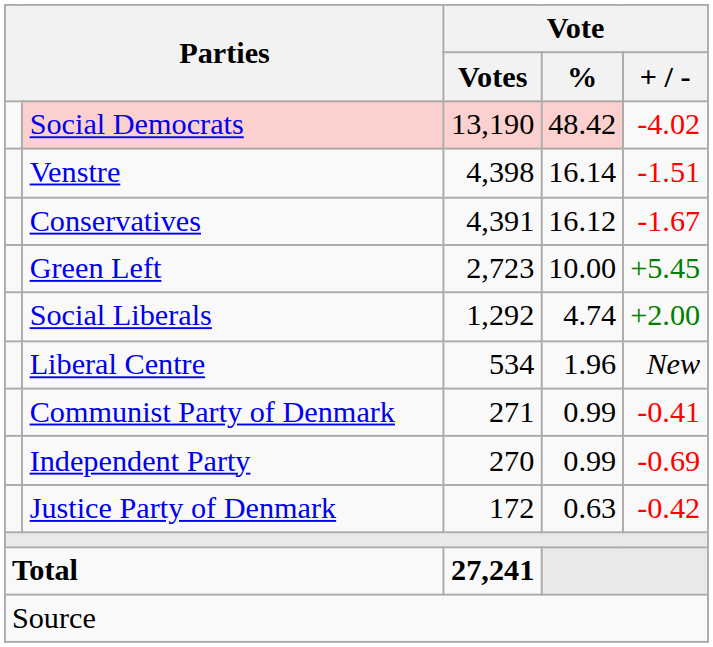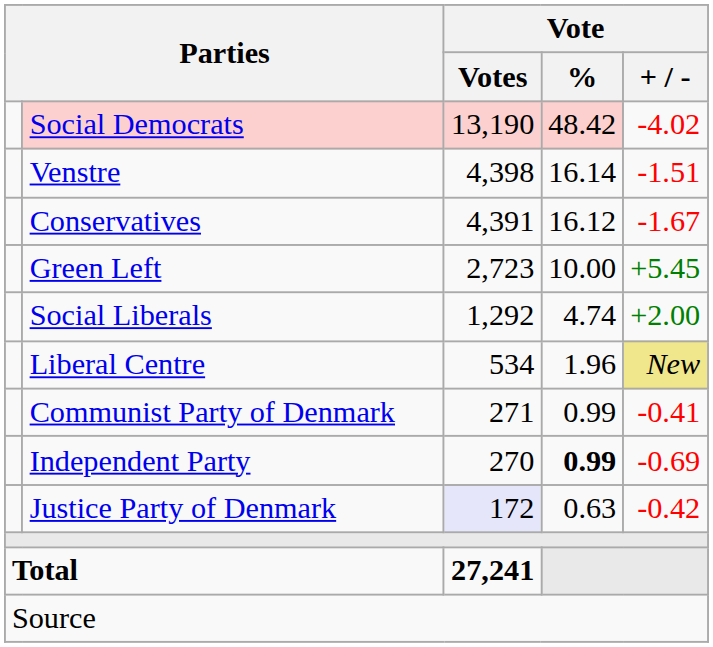(673, 364) no background -> (673, 364) khaki background
(590, 460) normal -> (590, 460) bold
(512, 508) no background -> (512, 508) lavender background
